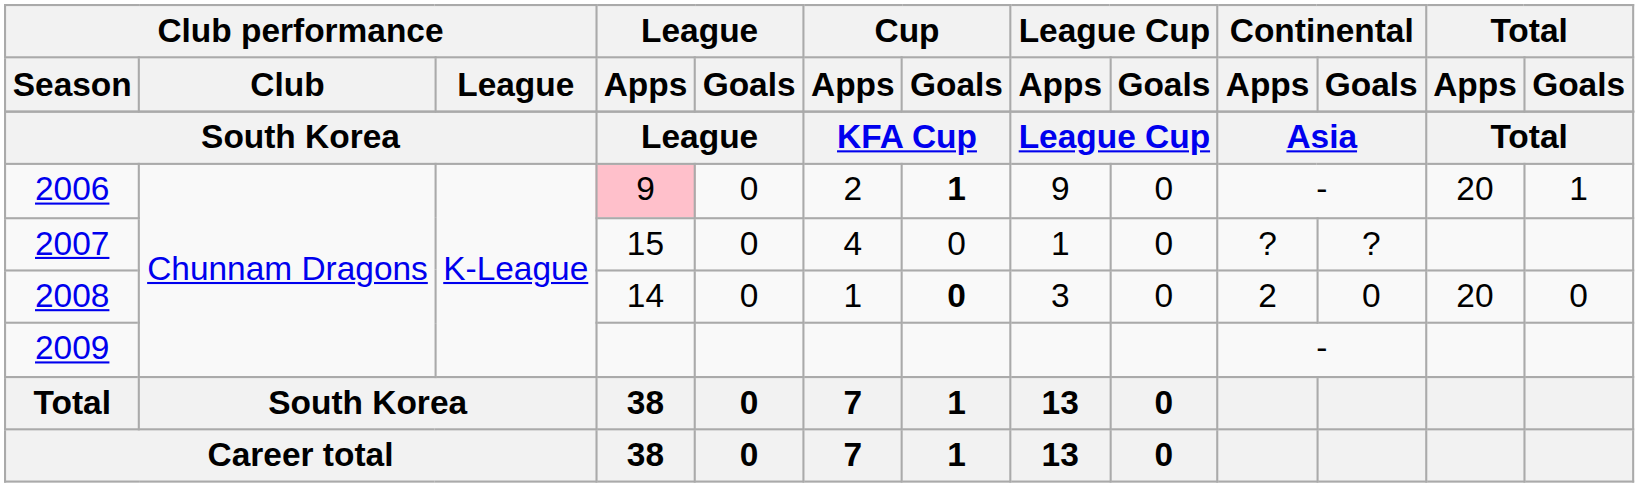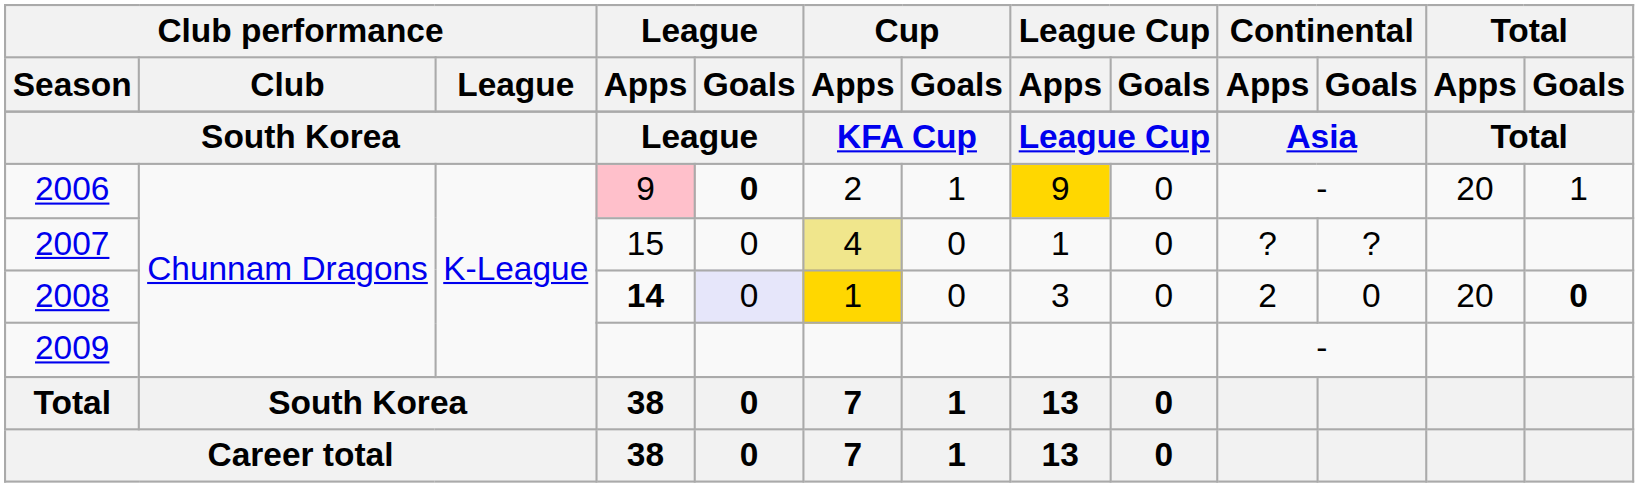(749, 190) normal -> (749, 190) bold
(957, 190) bold -> (957, 190) normal
(1060, 190) no background -> (1060, 190) gold background
(853, 243) no background -> (853, 243) khaki background
(645, 296) normal -> (645, 296) bold
(749, 296) no background -> (749, 296) lavender background
(853, 296) no background -> (853, 296) gold background
(957, 296) bold -> (957, 296) normal
(1579, 296) normal -> (1579, 296) bold
